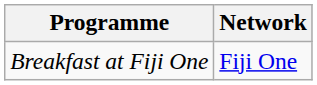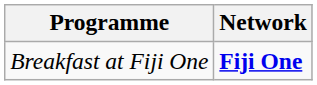(258, 60) normal -> (261, 60) bold
